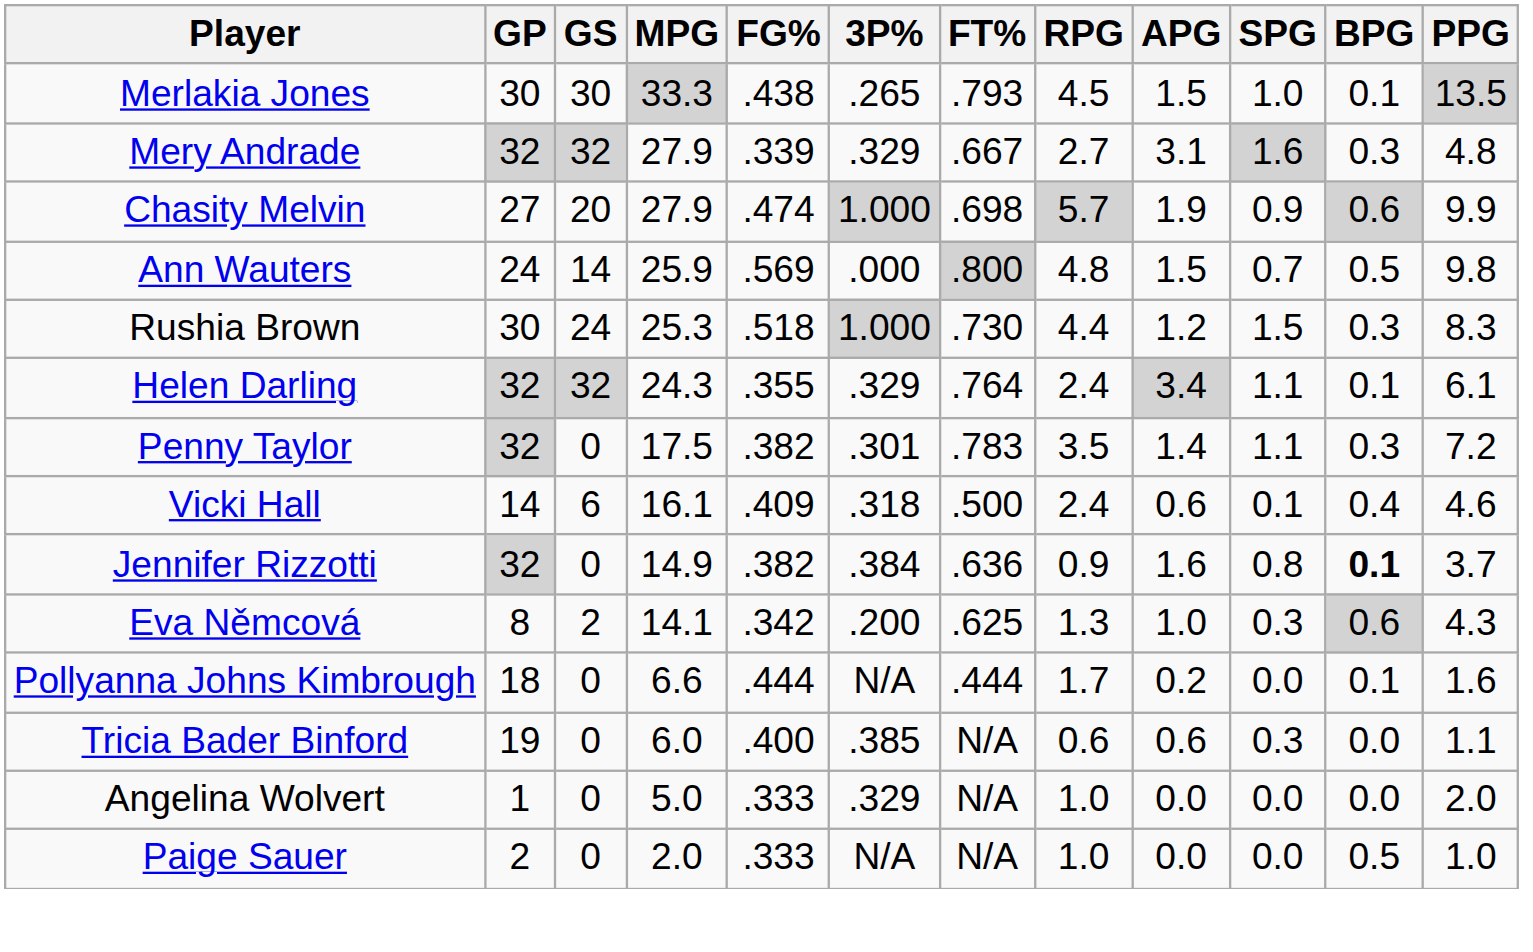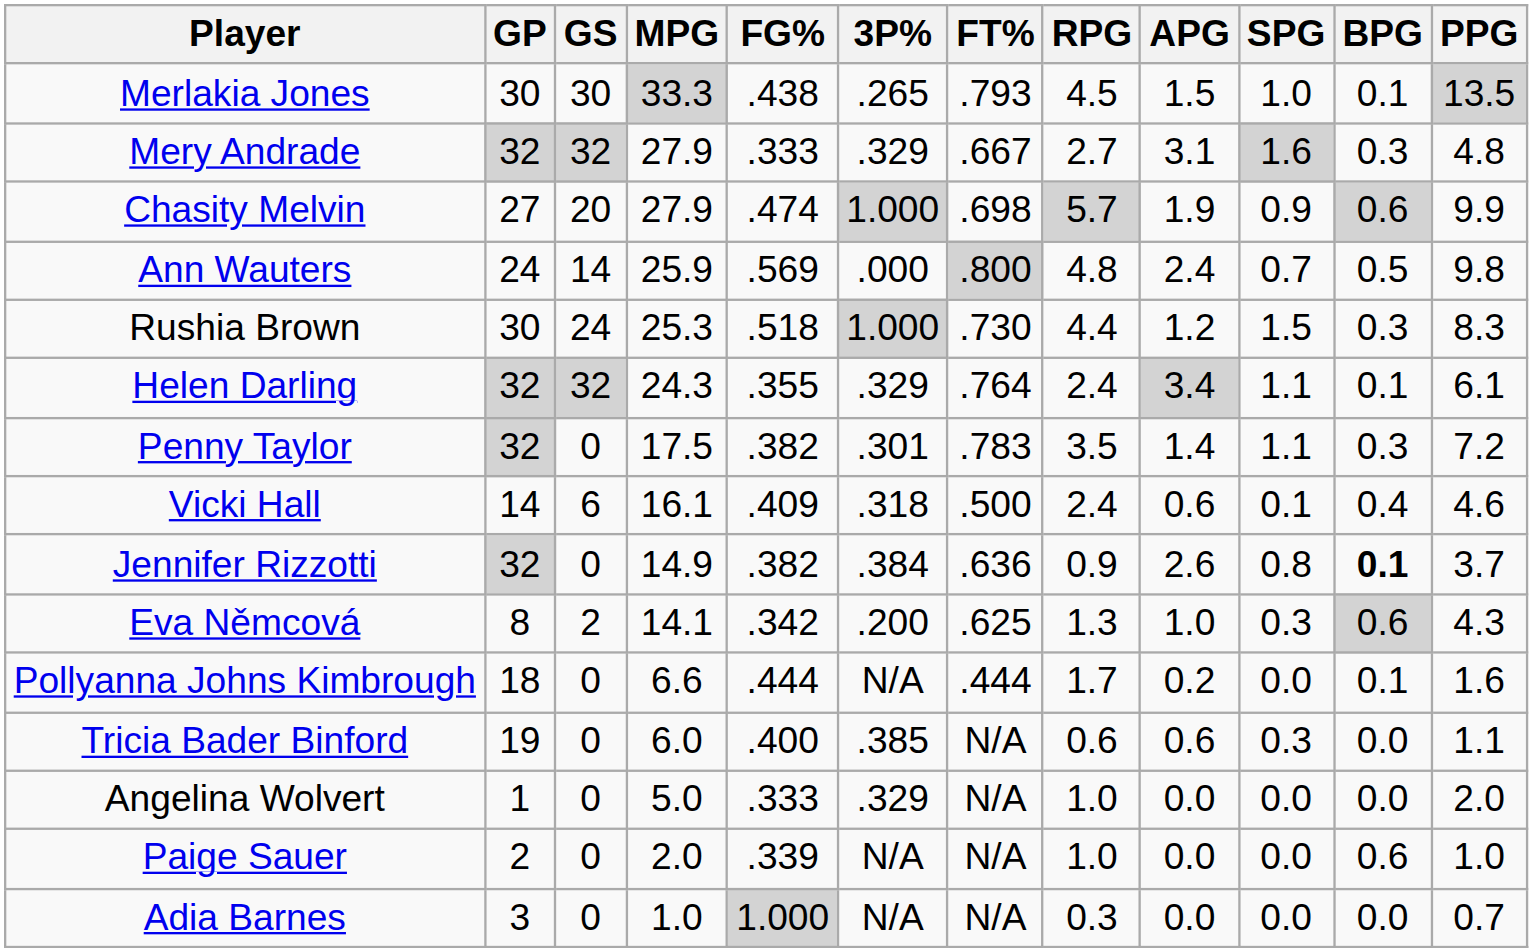(779, 151) .339 -> (783, 151) .333
(1181, 269) 1.5 -> (1190, 269) 2.4
(1181, 563) 1.6 -> (1190, 563) 2.6
(779, 858) .333 -> (783, 858) .339
(1374, 858) 0.5 -> (1383, 858) 0.6
+ row: (245, 916)
